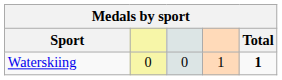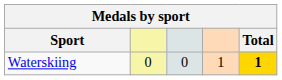(258, 63) no background -> (258, 63) gold background
